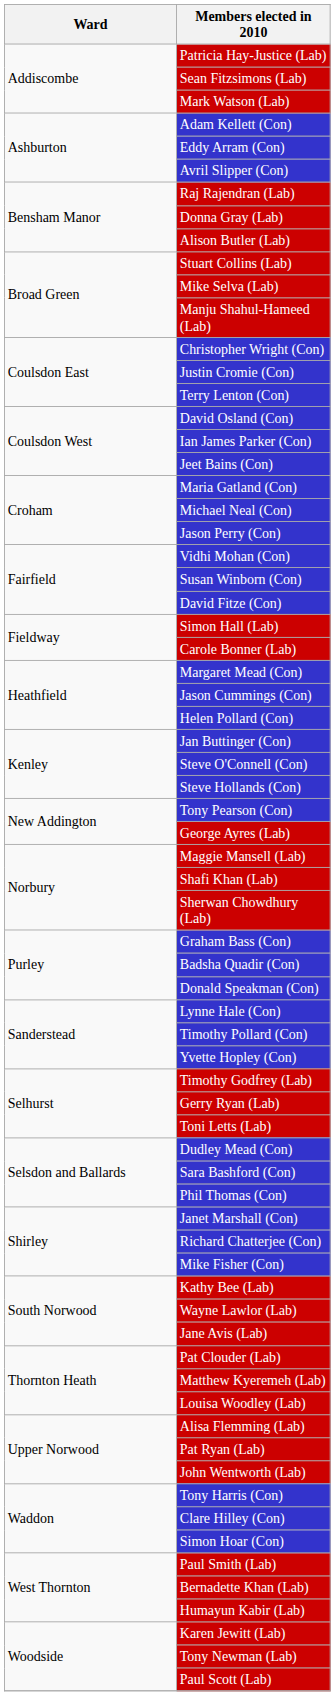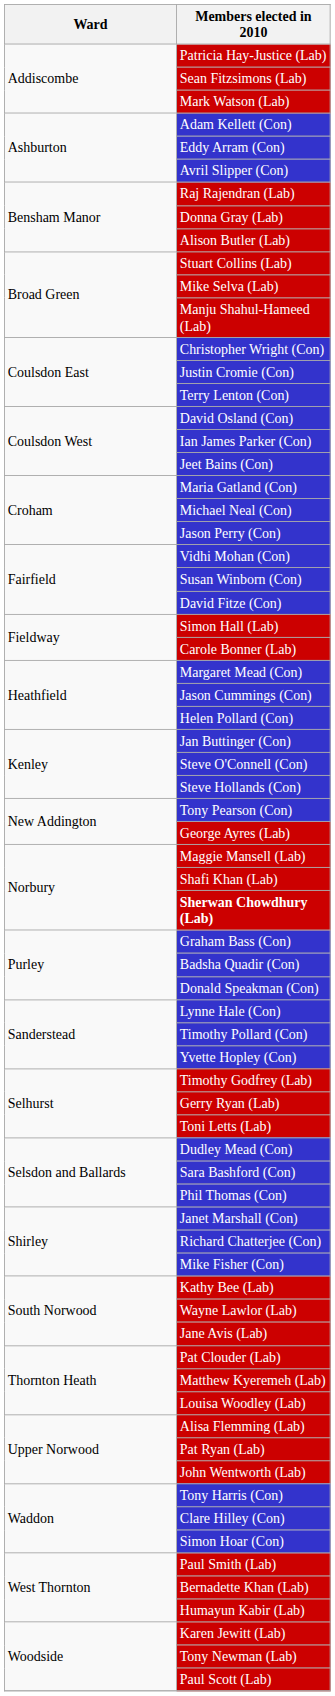(239, 910) normal -> (244, 910) bold
